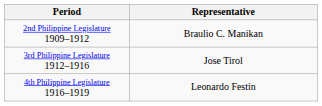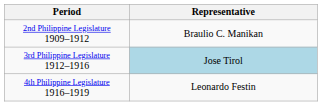(223, 60) no background -> (223, 60) lightblue background
